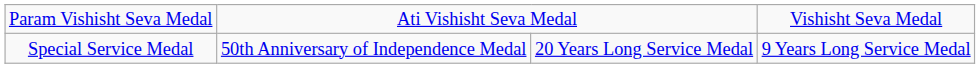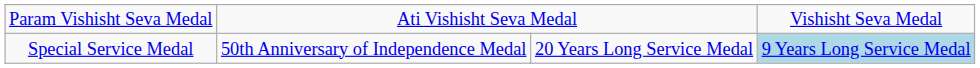(866, 48) no background -> (866, 48) lightblue background
